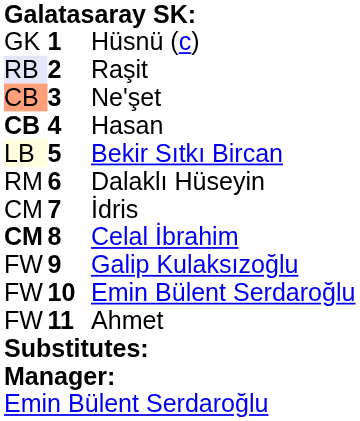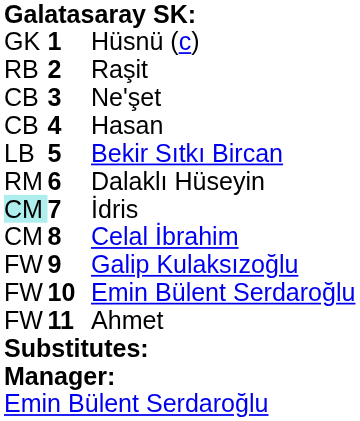(21, 70) lavender background -> (21, 70) no background
(21, 97) lightsalmon background -> (21, 97) no background
(22, 125) bold -> (21, 125) normal
(19, 153) lightyellow background -> (19, 153) no background
(23, 209) no background -> (23, 209) paleturquoise background
(23, 237) bold -> (23, 237) normal
